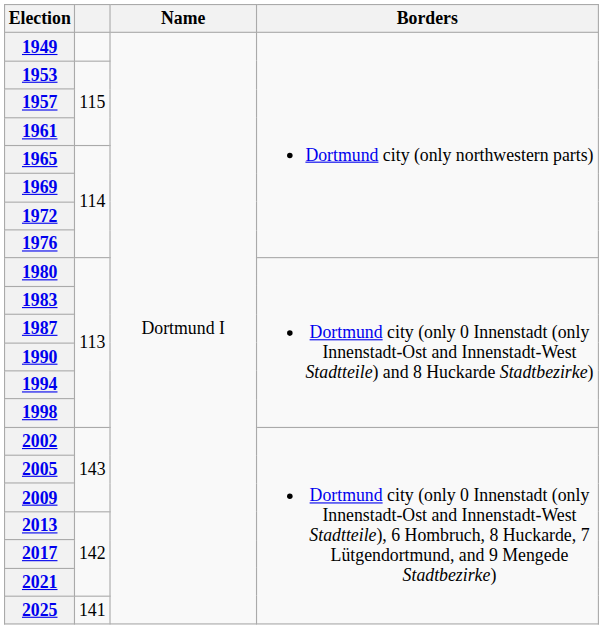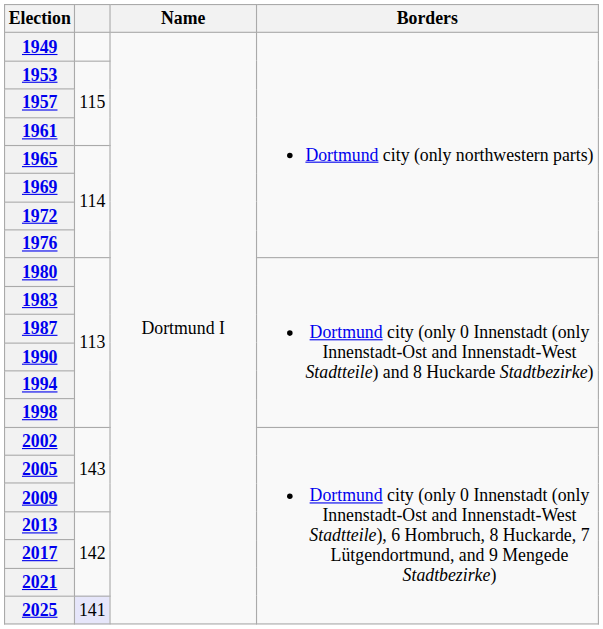(92, 610) no background -> (92, 610) lavender background
